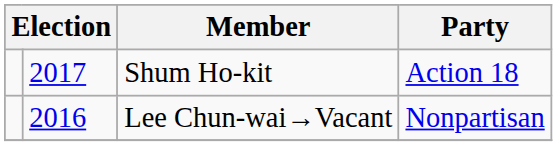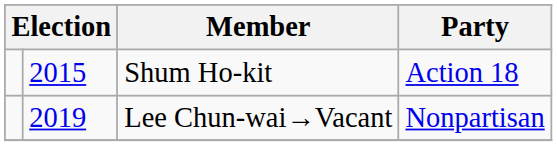(58, 72) 2017 -> (58, 72) 2015
(58, 117) 2016 -> (58, 117) 2019
